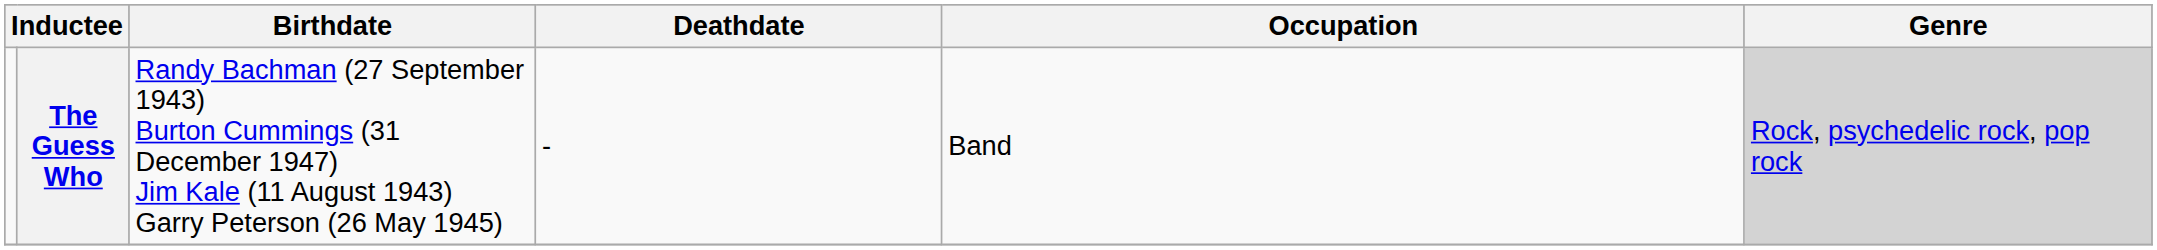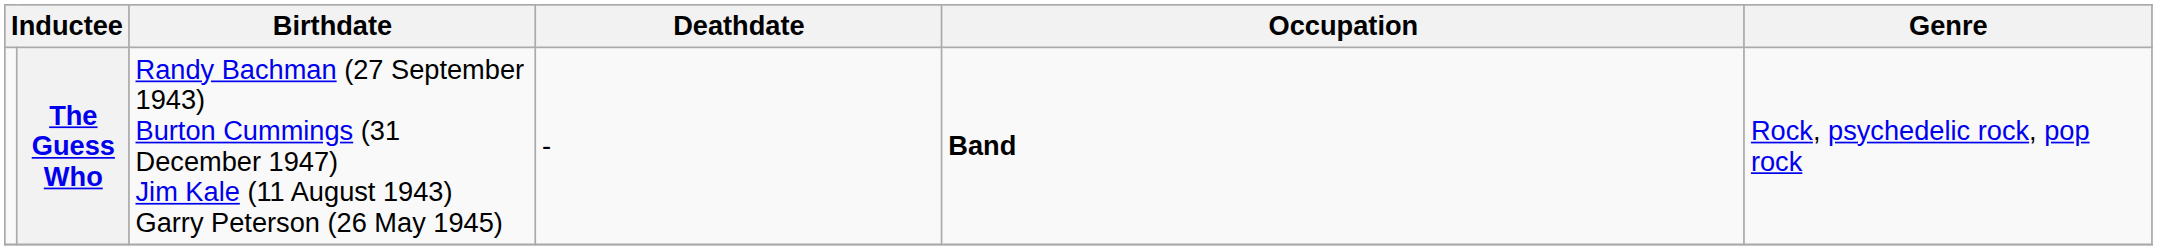(980, 145) normal -> (982, 145) bold
(1920, 145) lightgrey background -> (1920, 145) no background
